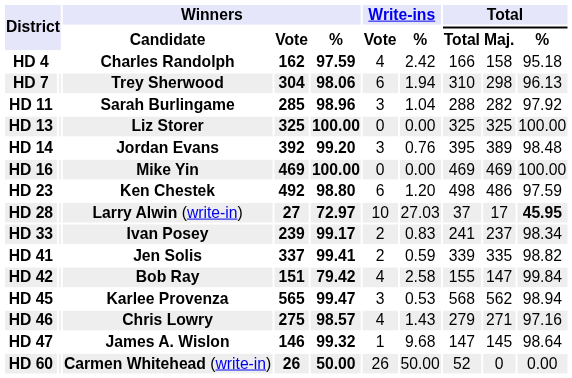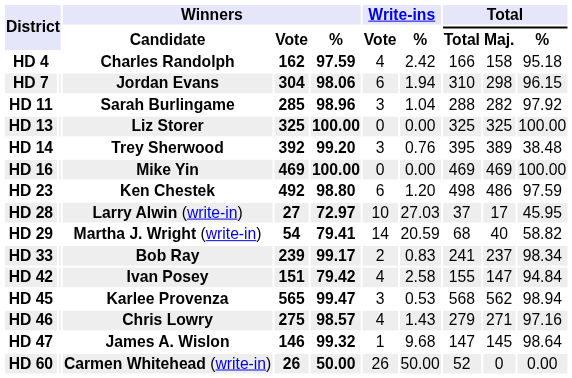(168, 83) Trey Sherwood -> (168, 83) Jordan Evans
(542, 83) 96.13 -> (542, 83) 96.15
(168, 148) Jordan Evans -> (168, 148) Trey Sherwood
(542, 148) 98.48 -> (542, 148) 38.48
(542, 212) bold -> (542, 212) normal
+ row: (31, 234)
(168, 234) Ivan Posey -> (168, 255) Bob Ray
- row: (31, 255)
(168, 277) Bob Ray -> (168, 277) Ivan Posey
(542, 277) 99.84 -> (542, 277) 94.84
